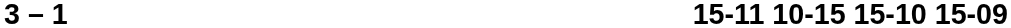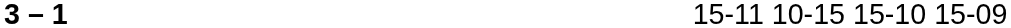(850, 14) bold -> (850, 14) normal
